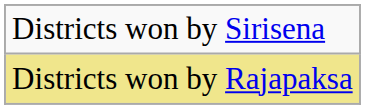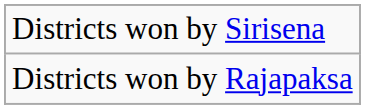(182, 78) khaki background -> (182, 78) no background
